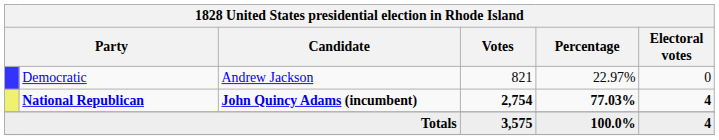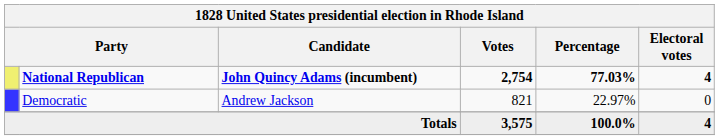rows swapped: (83, 100) <-> (55, 78)
